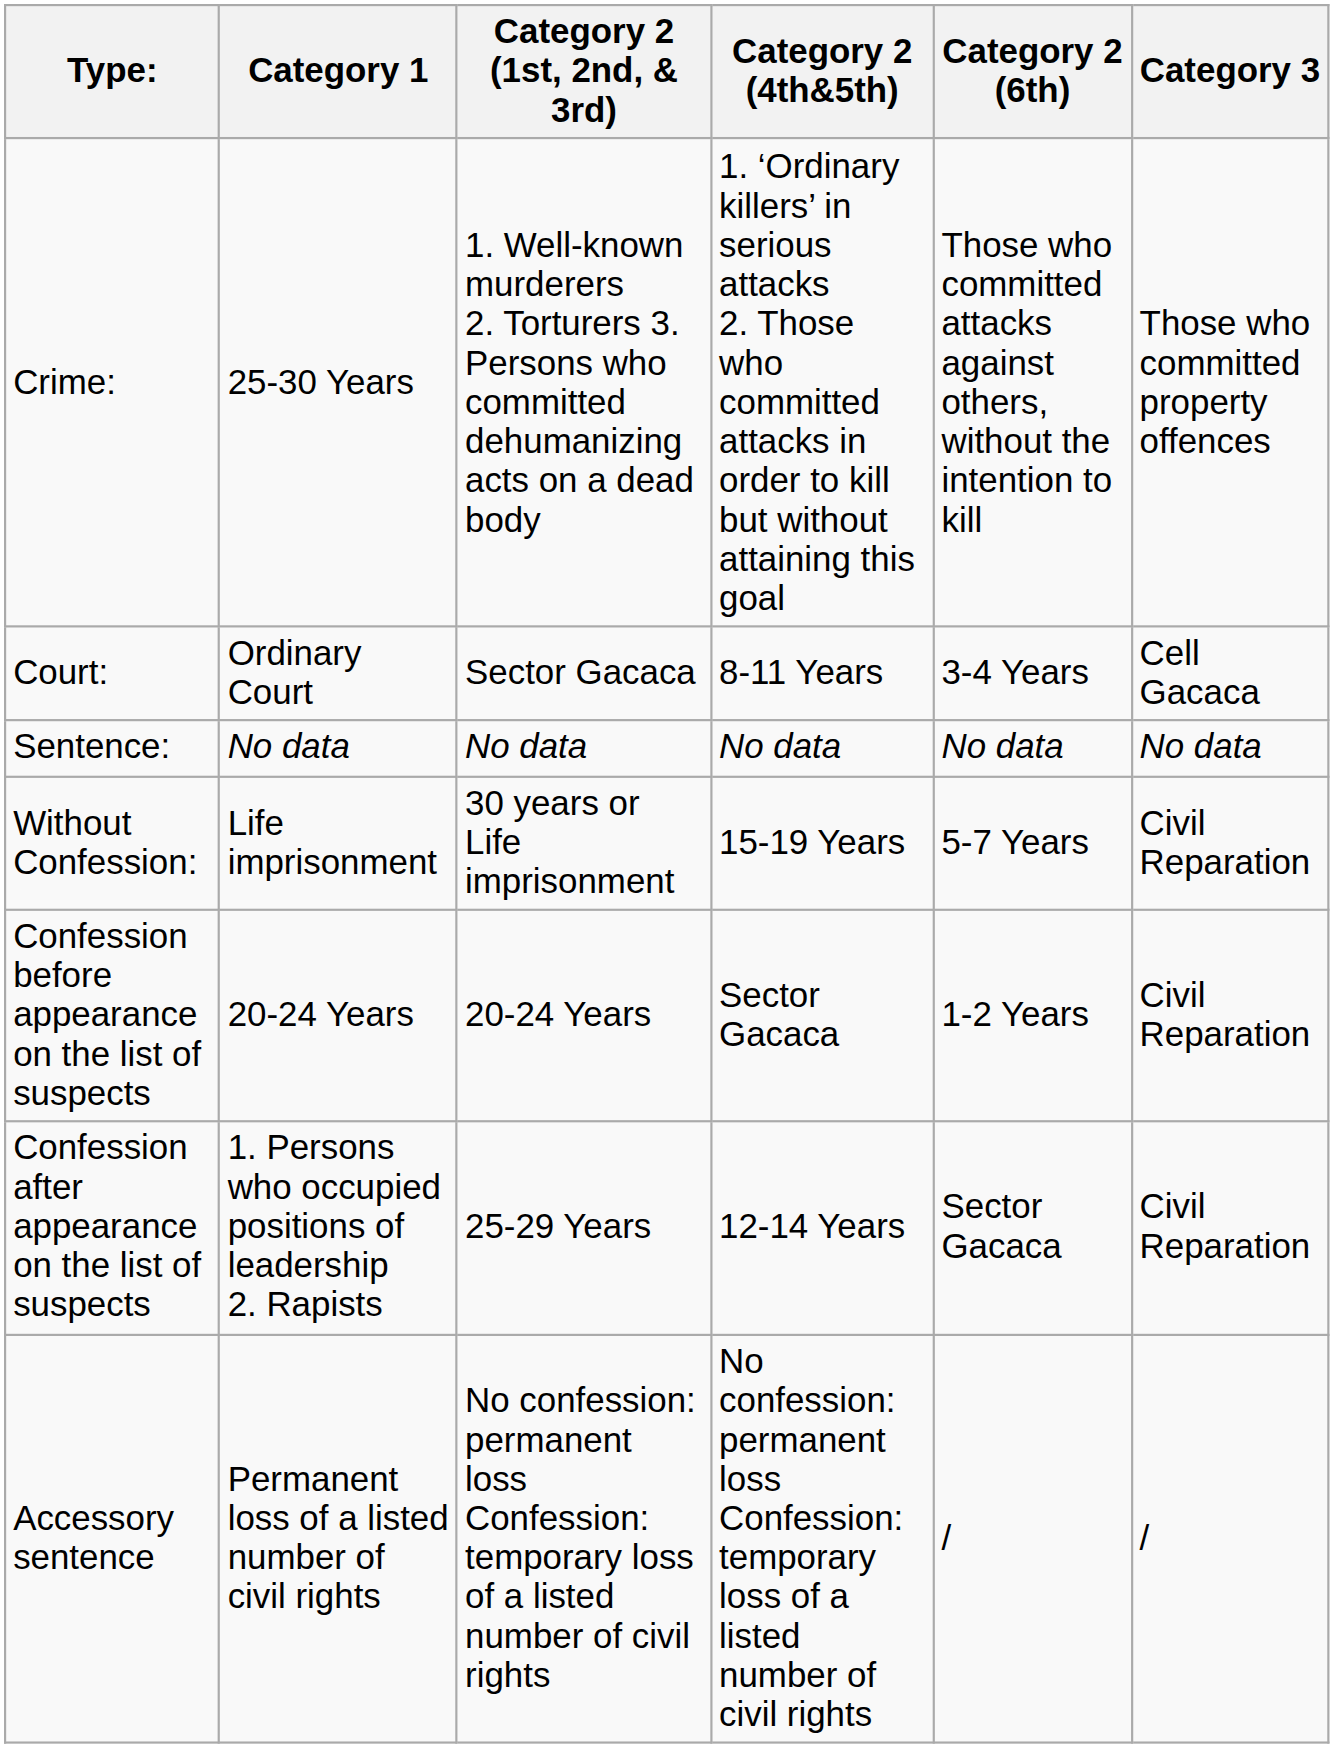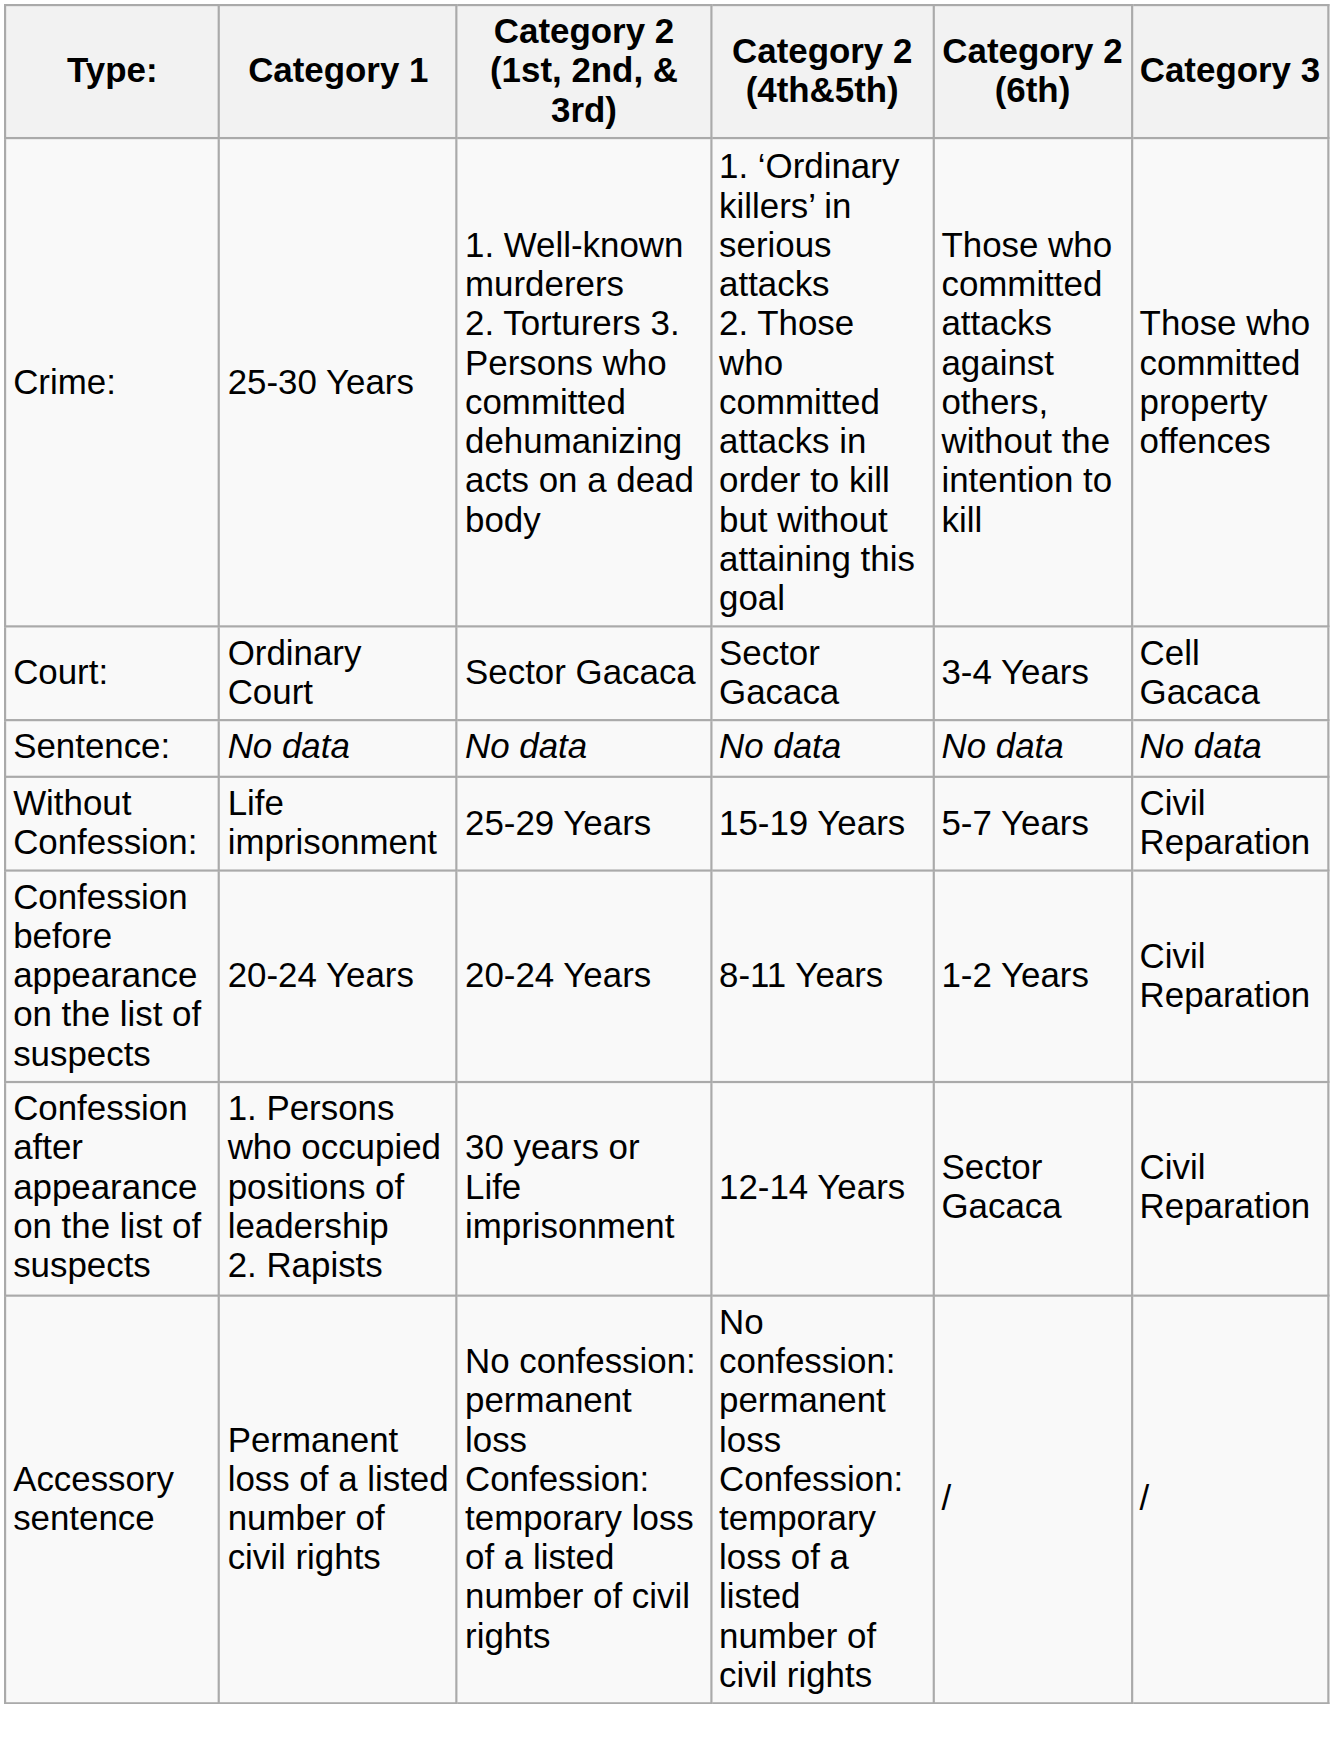(801, 672) 8-11 Years -> (779, 672) Sector Gacaca
(570, 842) 30 years or Life imprisonment -> (558, 822) 25-29 Years
(779, 1015) Sector Gacaca -> (801, 975) 8-11 Years
(558, 1227) 25-29 Years -> (570, 1188) 30 years or Life imprisonment
